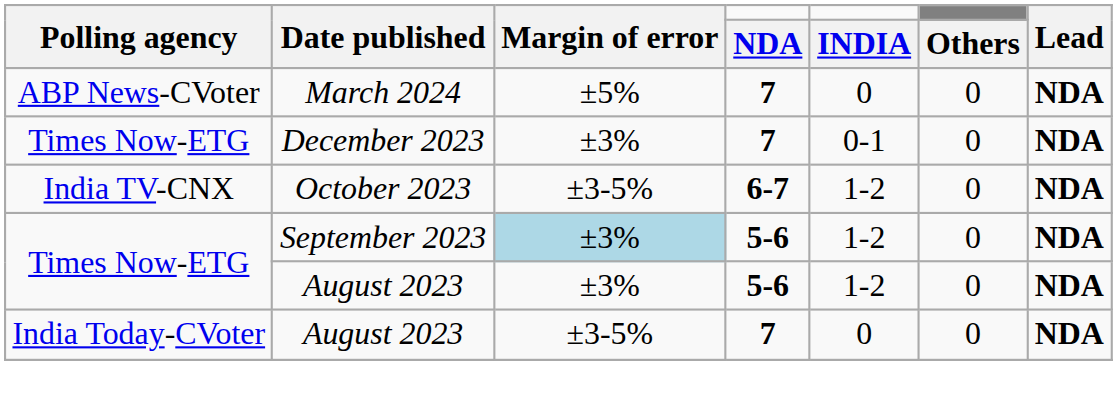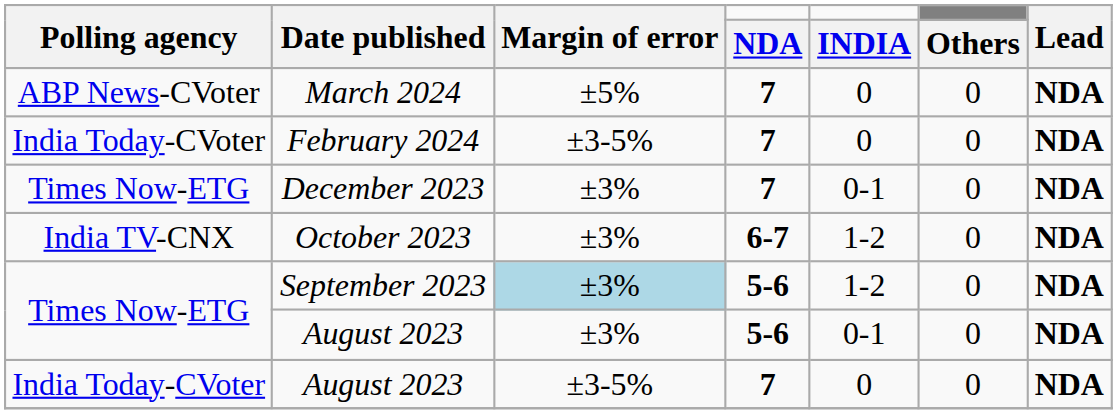+ row: (139, 140)
(610, 189) ±3-5% -> (610, 237) ±3%
(864, 285) 1-2 -> (864, 334) 0-1
